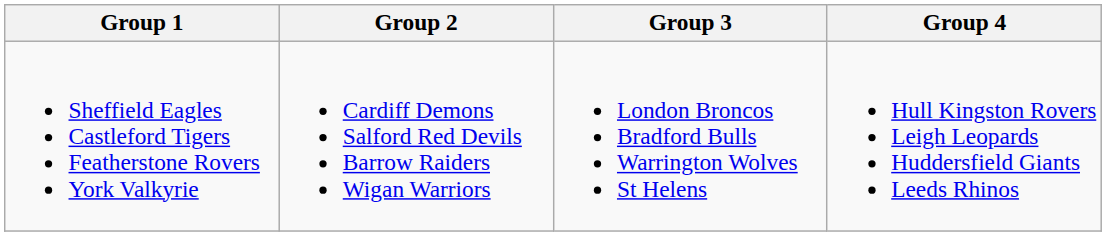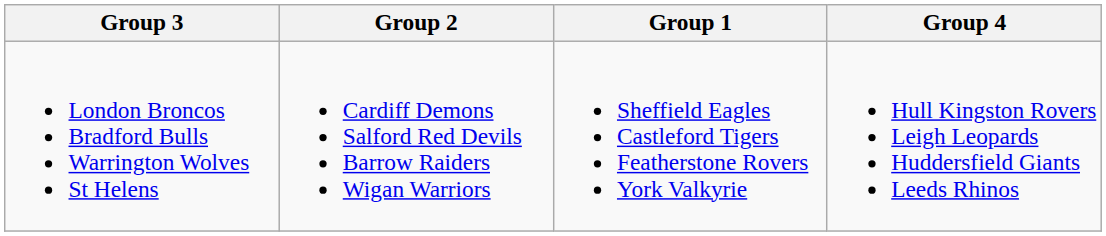columns swapped: (142, 23) <-> (690, 23)
